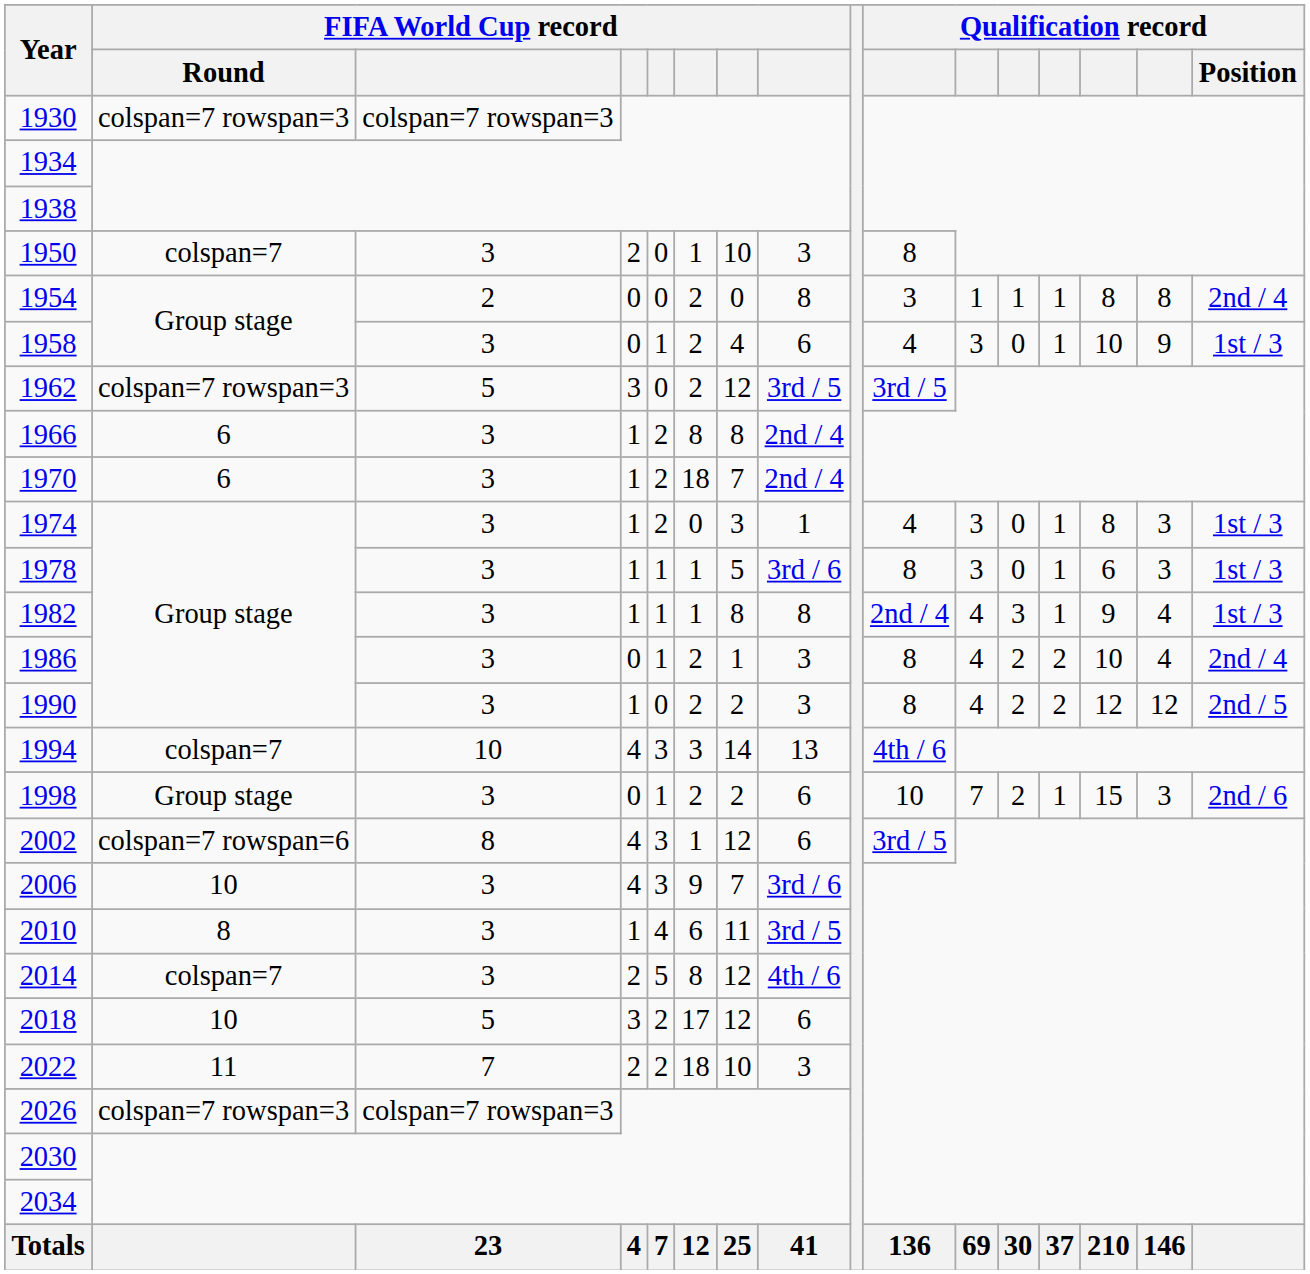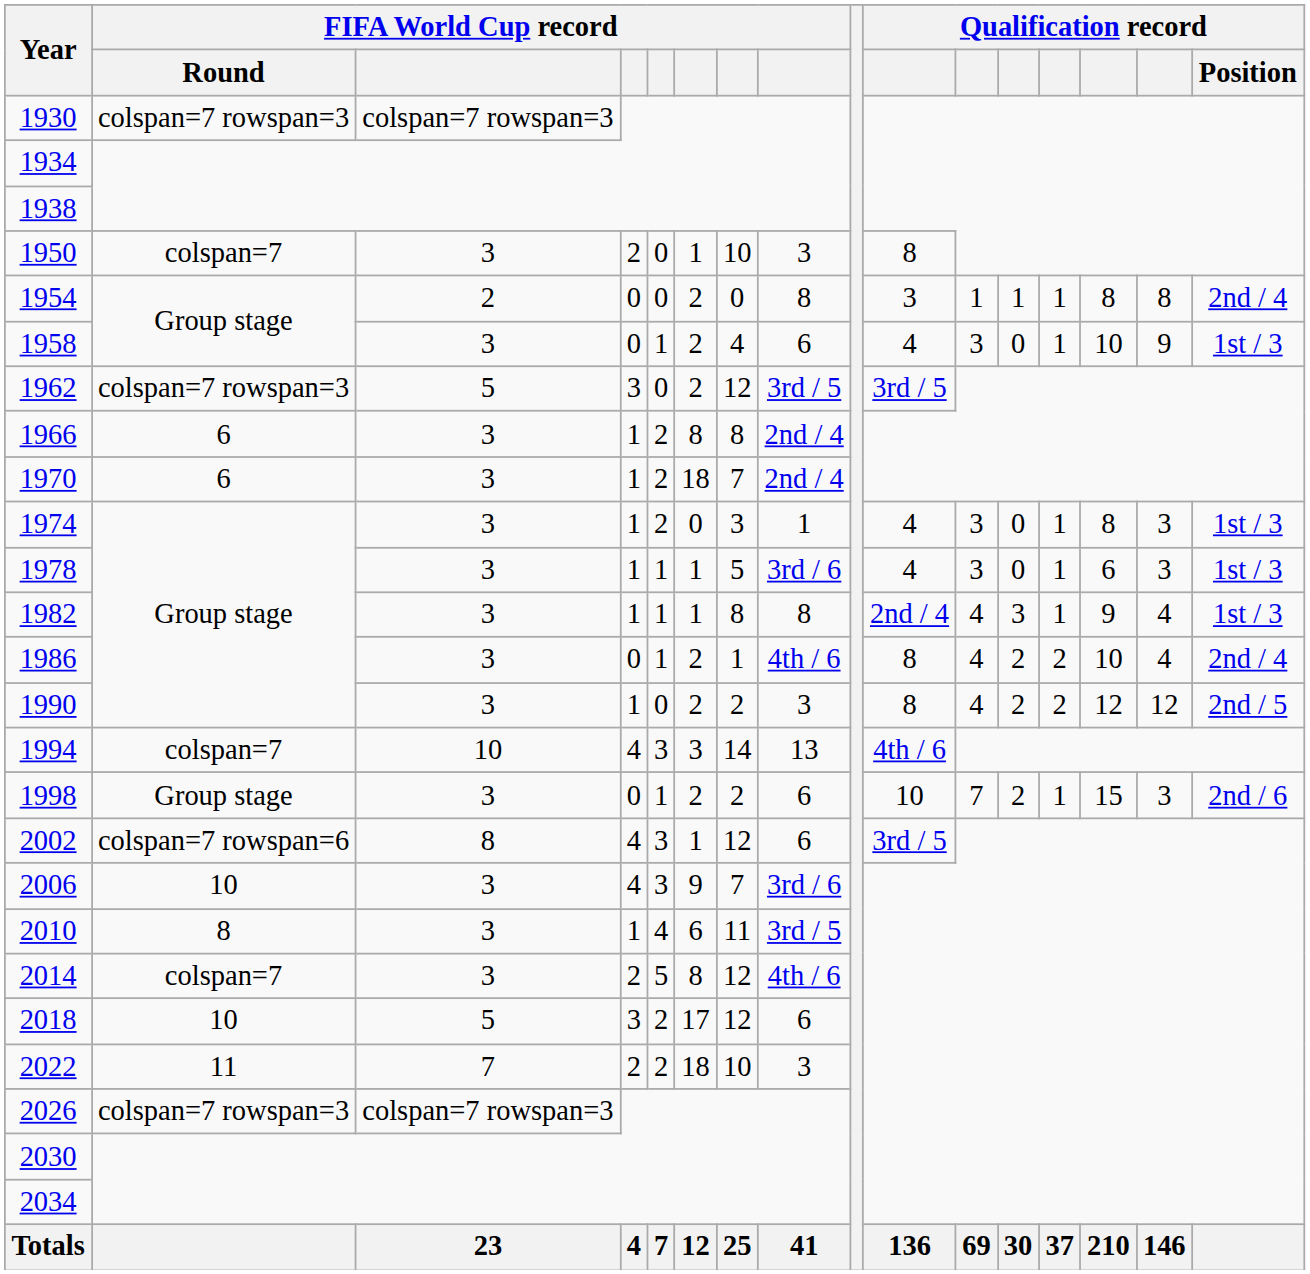(910, 569) 8 -> (910, 569) 4
(804, 659) 3 -> (804, 659) 4th / 6
